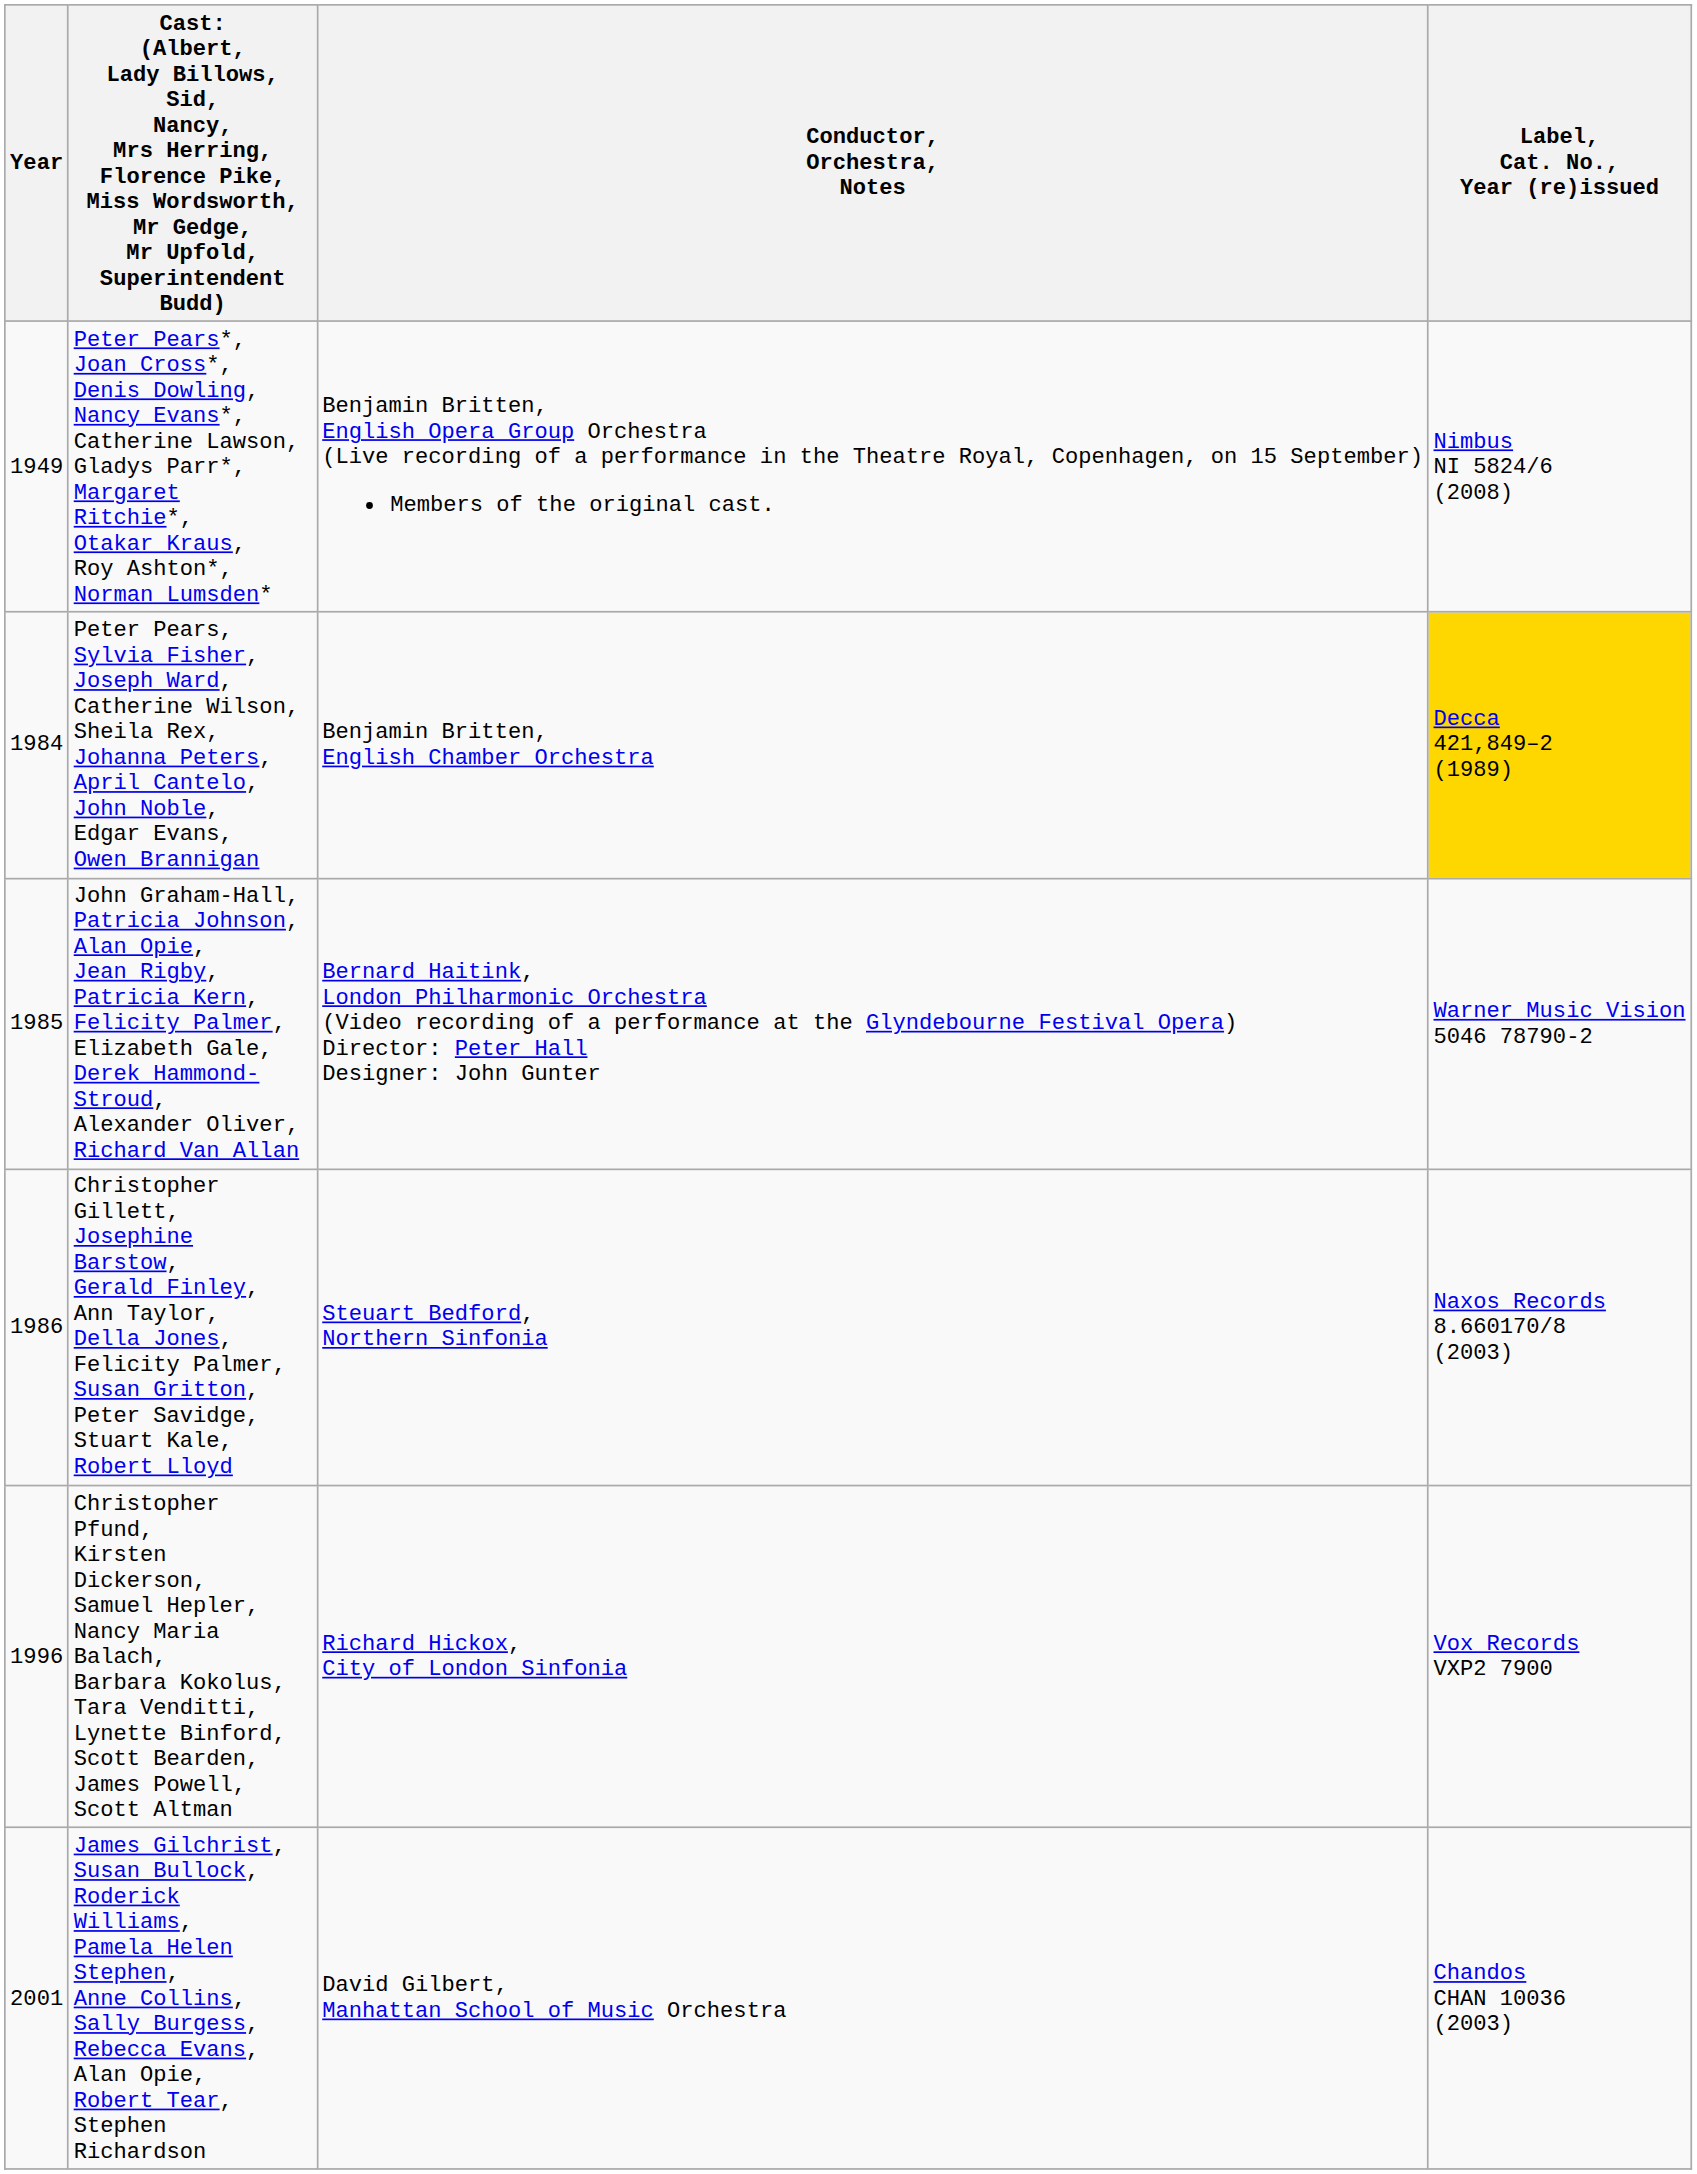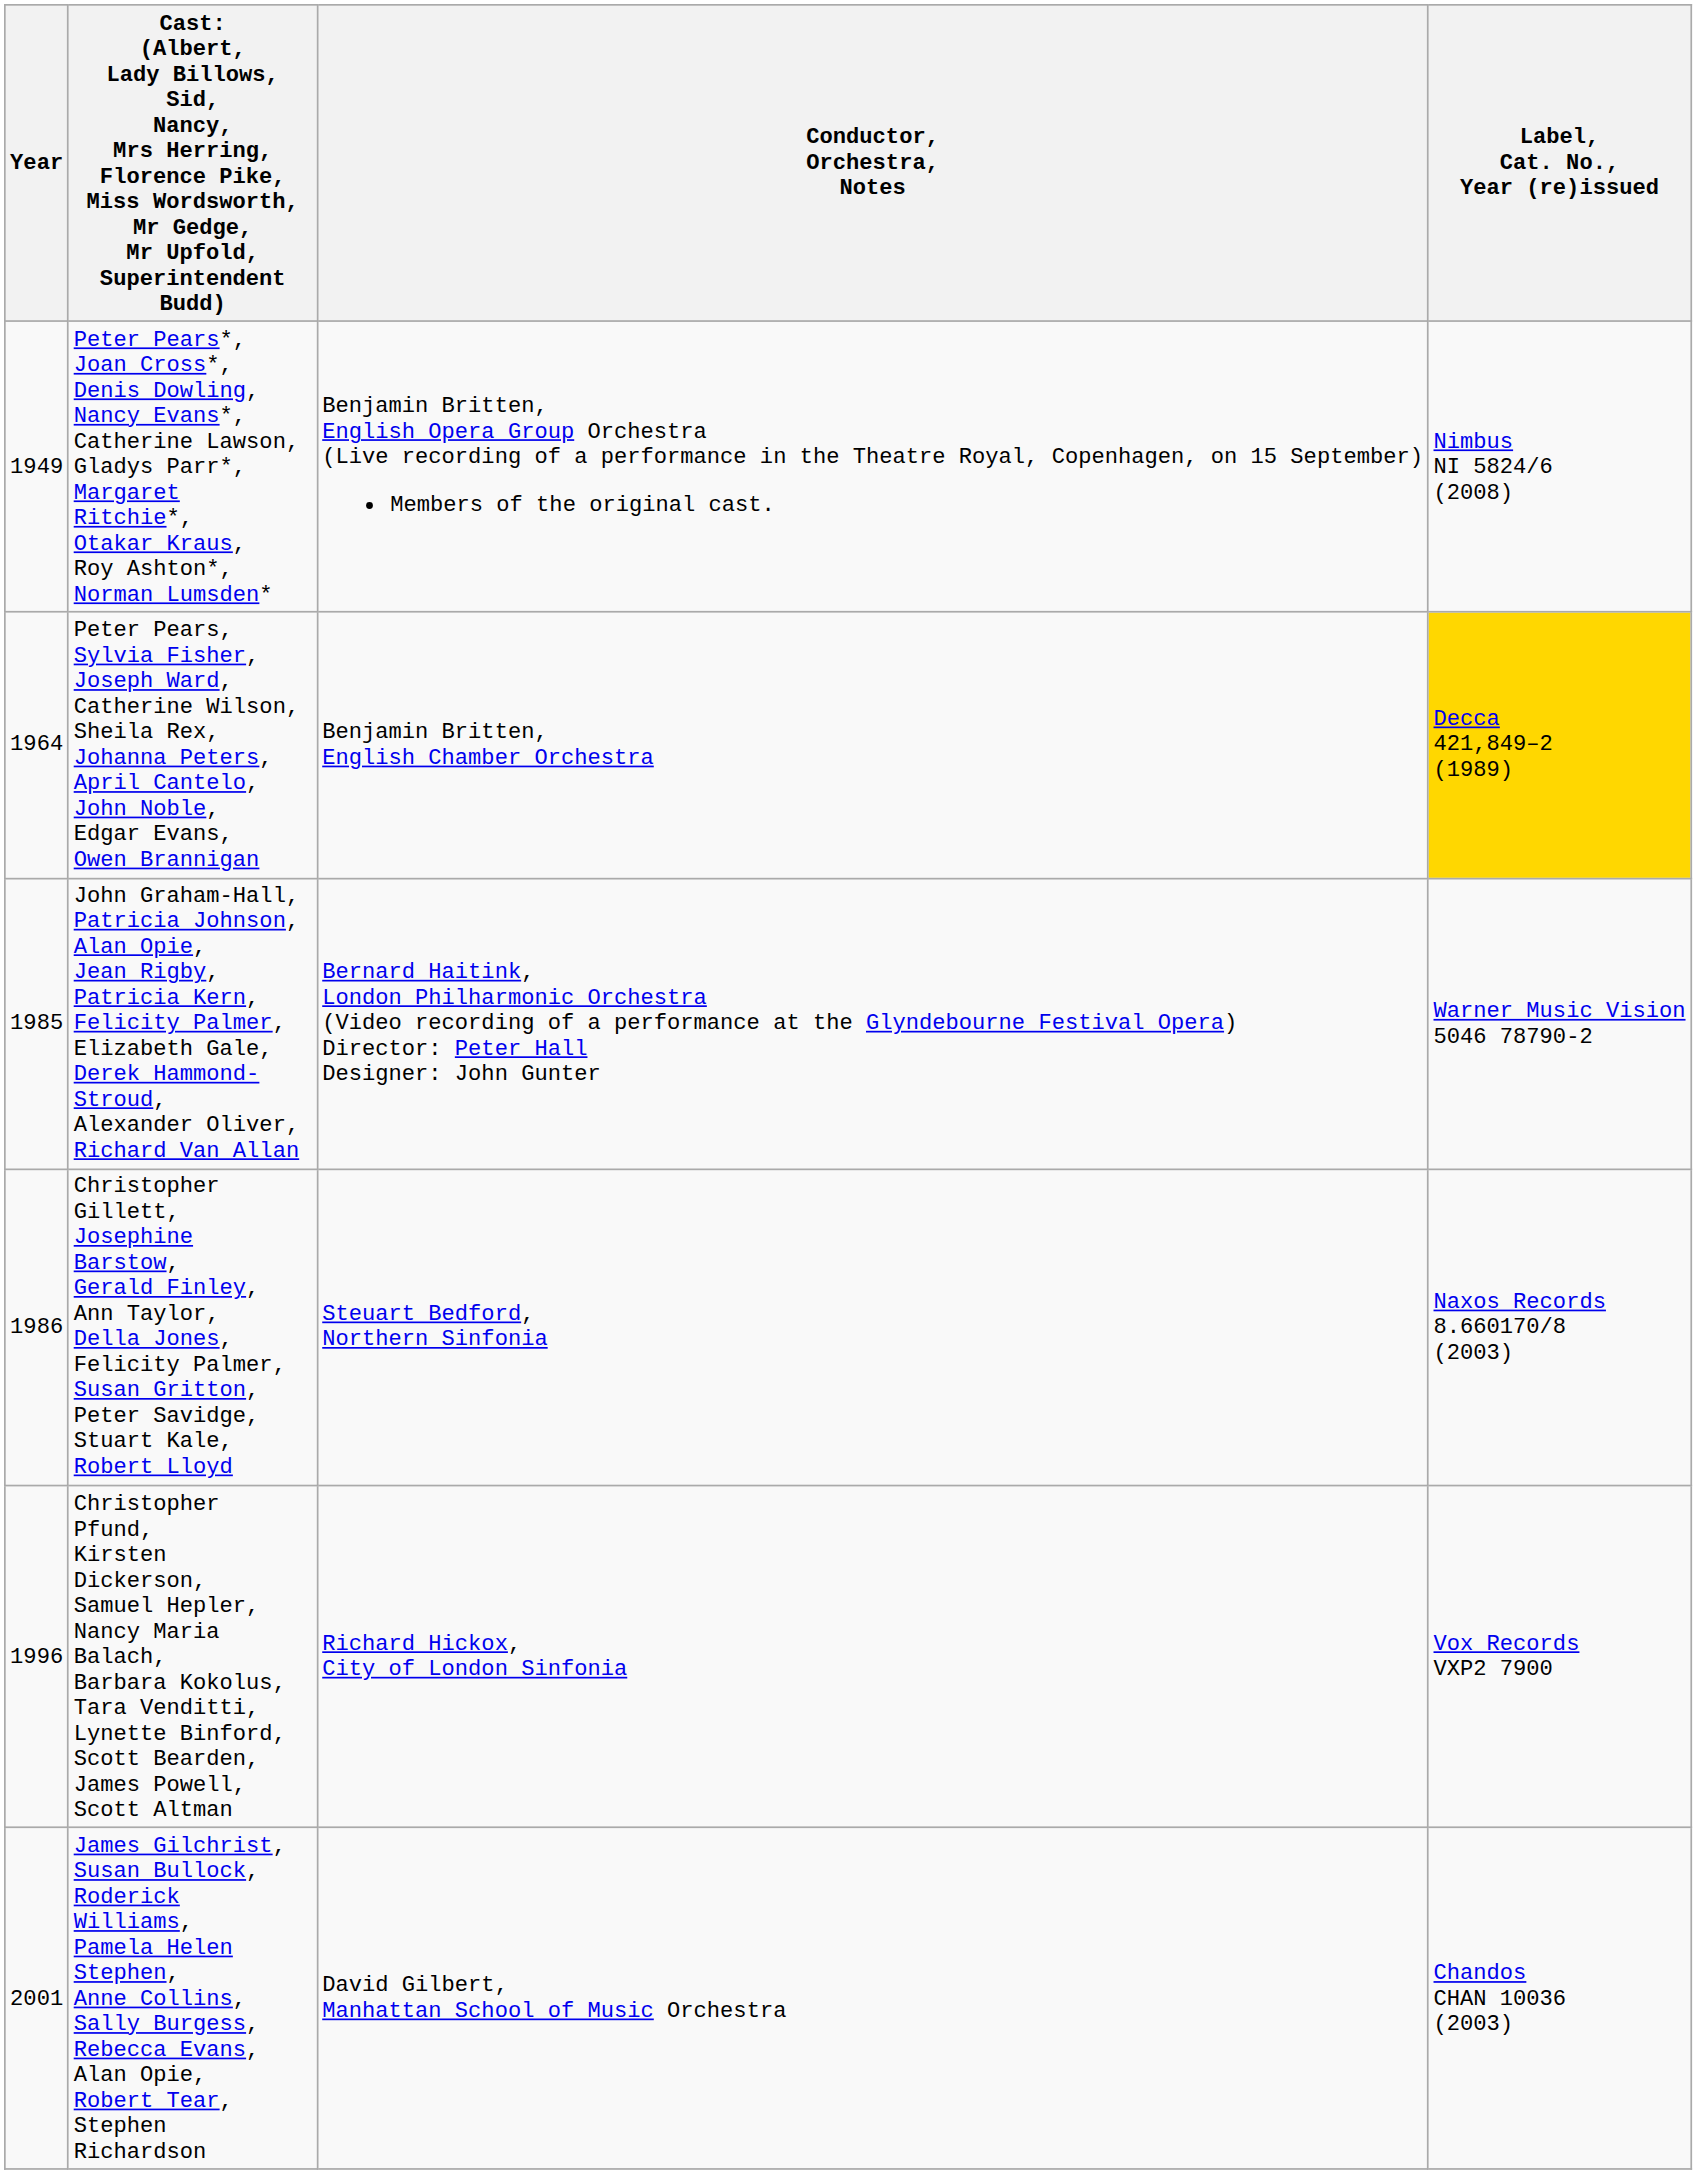(37, 745) 1984 -> (37, 745) 1964
